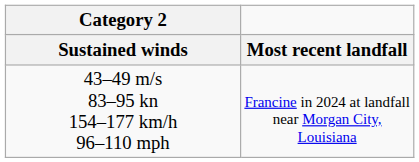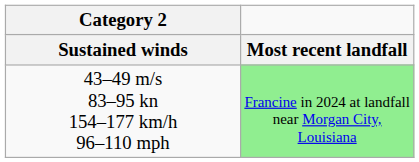(327, 119) no background -> (327, 119) lightgreen background
